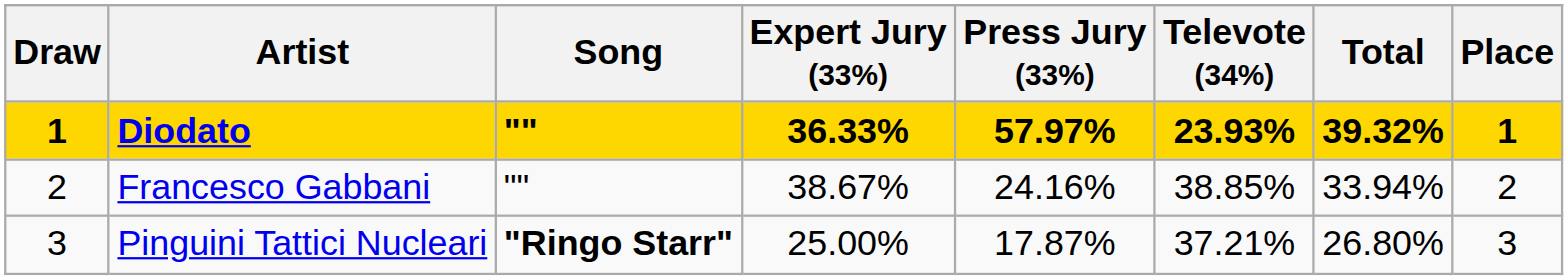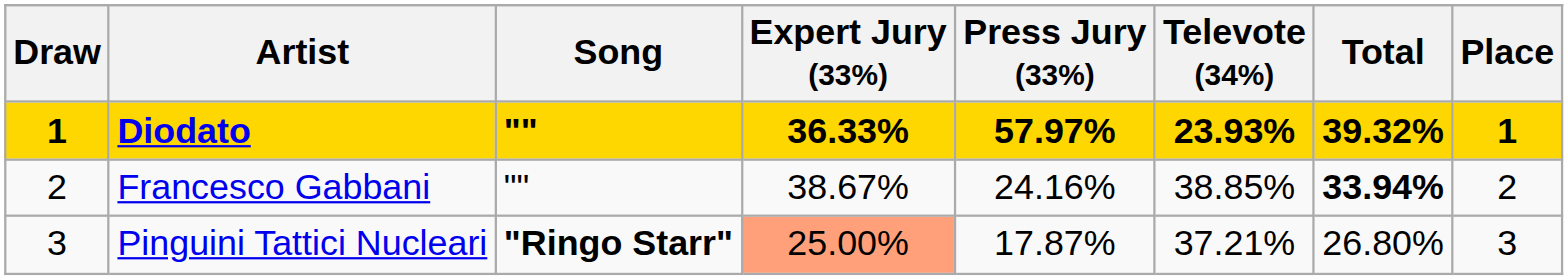(1383, 186) normal -> (1383, 186) bold
(848, 243) no background -> (848, 243) lightsalmon background
